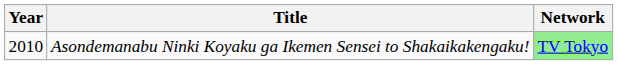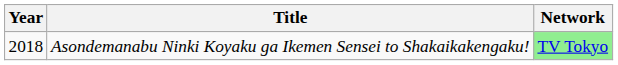(26, 45) 2010 -> (26, 45) 2018
